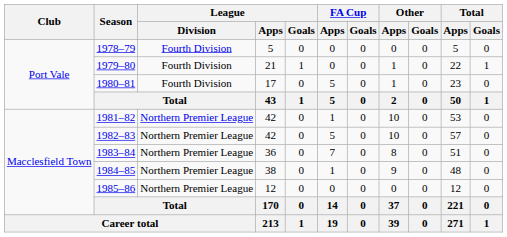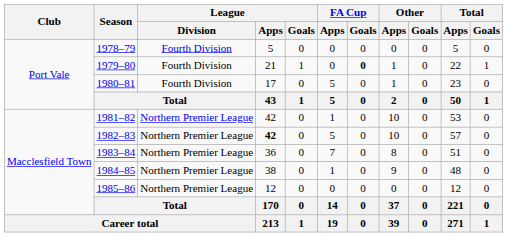(363, 65) normal -> (363, 65) bold
(270, 135) normal -> (270, 135) bold
